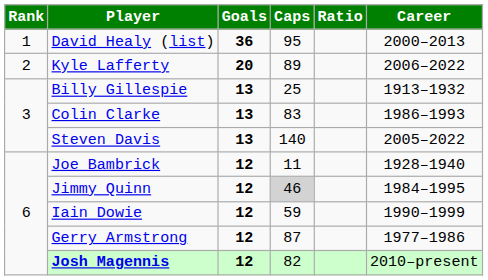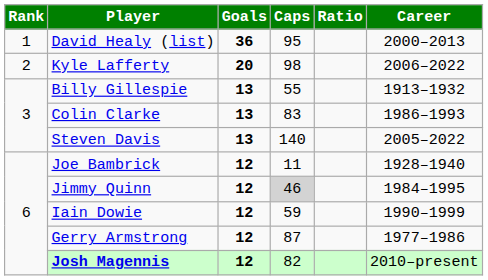(292, 66) 89 -> (292, 66) 98
(292, 91) 25 -> (292, 91) 55
